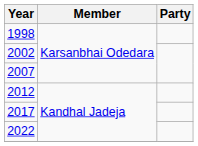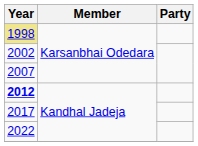(21, 33) no background -> (21, 33) khaki background
(21, 92) normal -> (21, 92) bold
